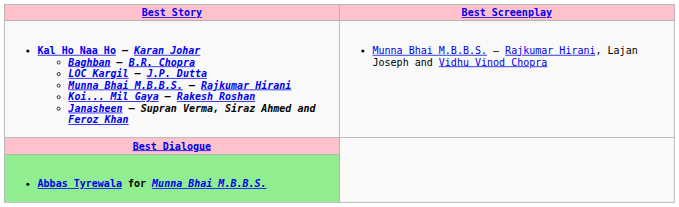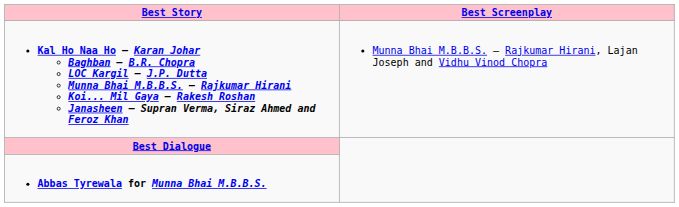(172, 184) lightgreen background -> (172, 184) no background
